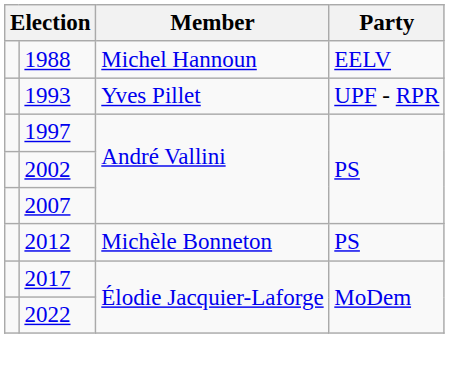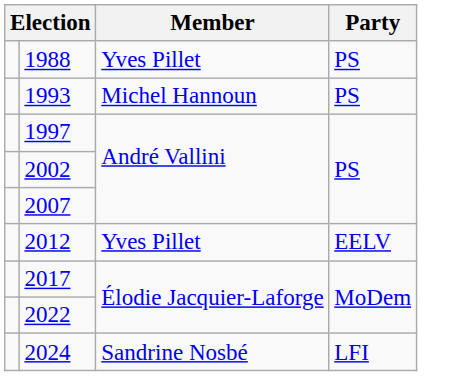(179, 59) Michel Hannoun -> (151, 59) Yves Pillet
(363, 59) EELV -> (347, 59) PS
(151, 95) Yves Pillet -> (179, 95) Michel Hannoun
(387, 95) UPF - RPR -> (347, 95) PS
(187, 242) Michèle Bonneton -> (151, 242) Yves Pillet
(347, 242) PS -> (363, 242) EELV
+ row: (47, 351)
